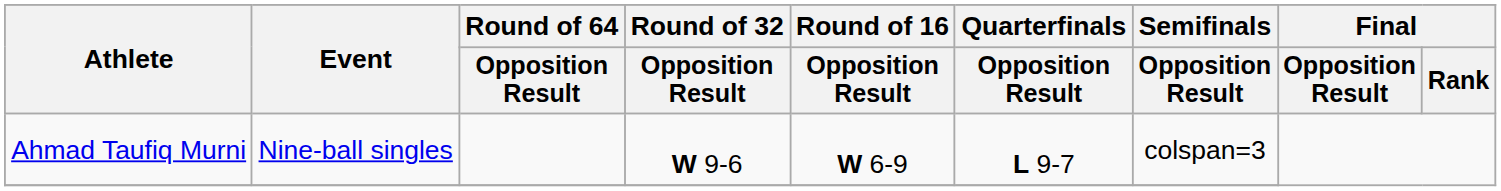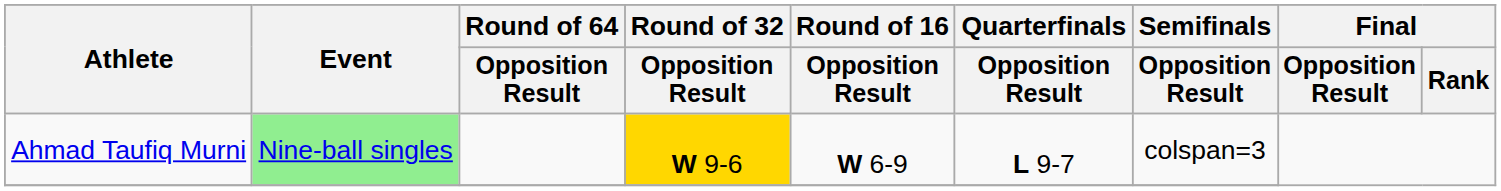(356, 150) no background -> (356, 150) lightgreen background
(707, 165) no background -> (707, 165) gold background
